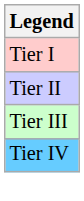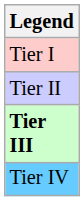(39, 121) normal -> (28, 133) bold
